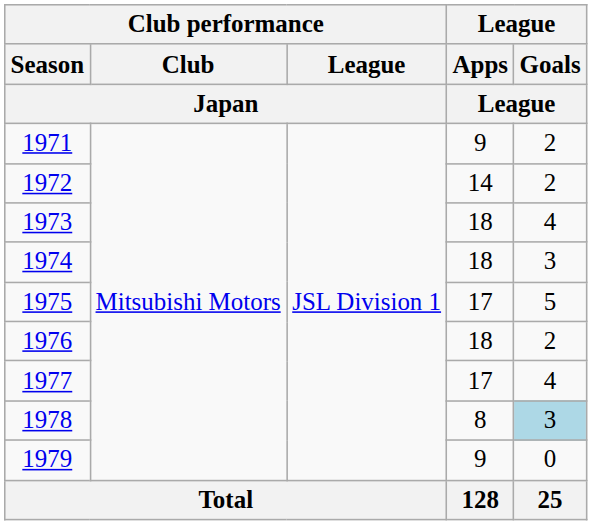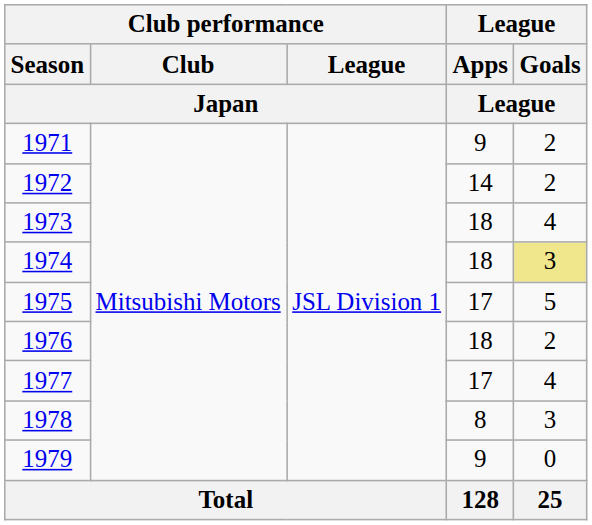(550, 261) no background -> (550, 261) khaki background
(550, 420) lightblue background -> (550, 420) no background
